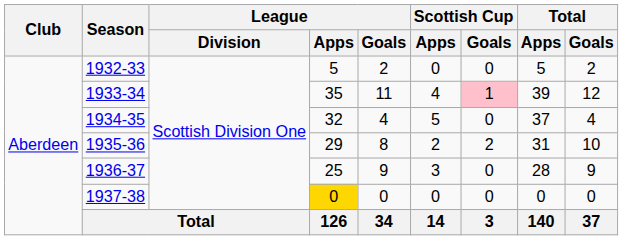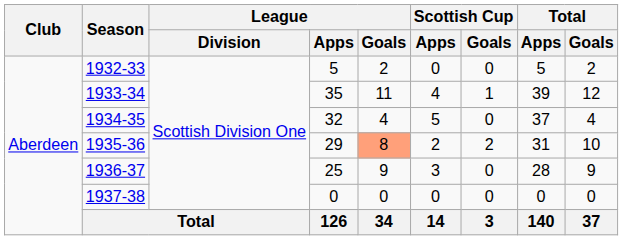(489, 94) pink background -> (489, 94) no background
(384, 145) no background -> (384, 145) lightsalmon background
(334, 196) gold background -> (334, 196) no background
